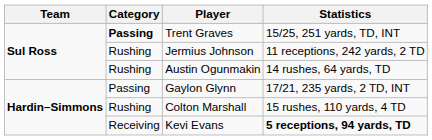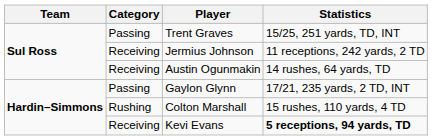(131, 32) bold -> (129, 32) normal
(130, 51) Rushing -> (134, 51) Receiving
(130, 70) Rushing -> (134, 70) Receiving
